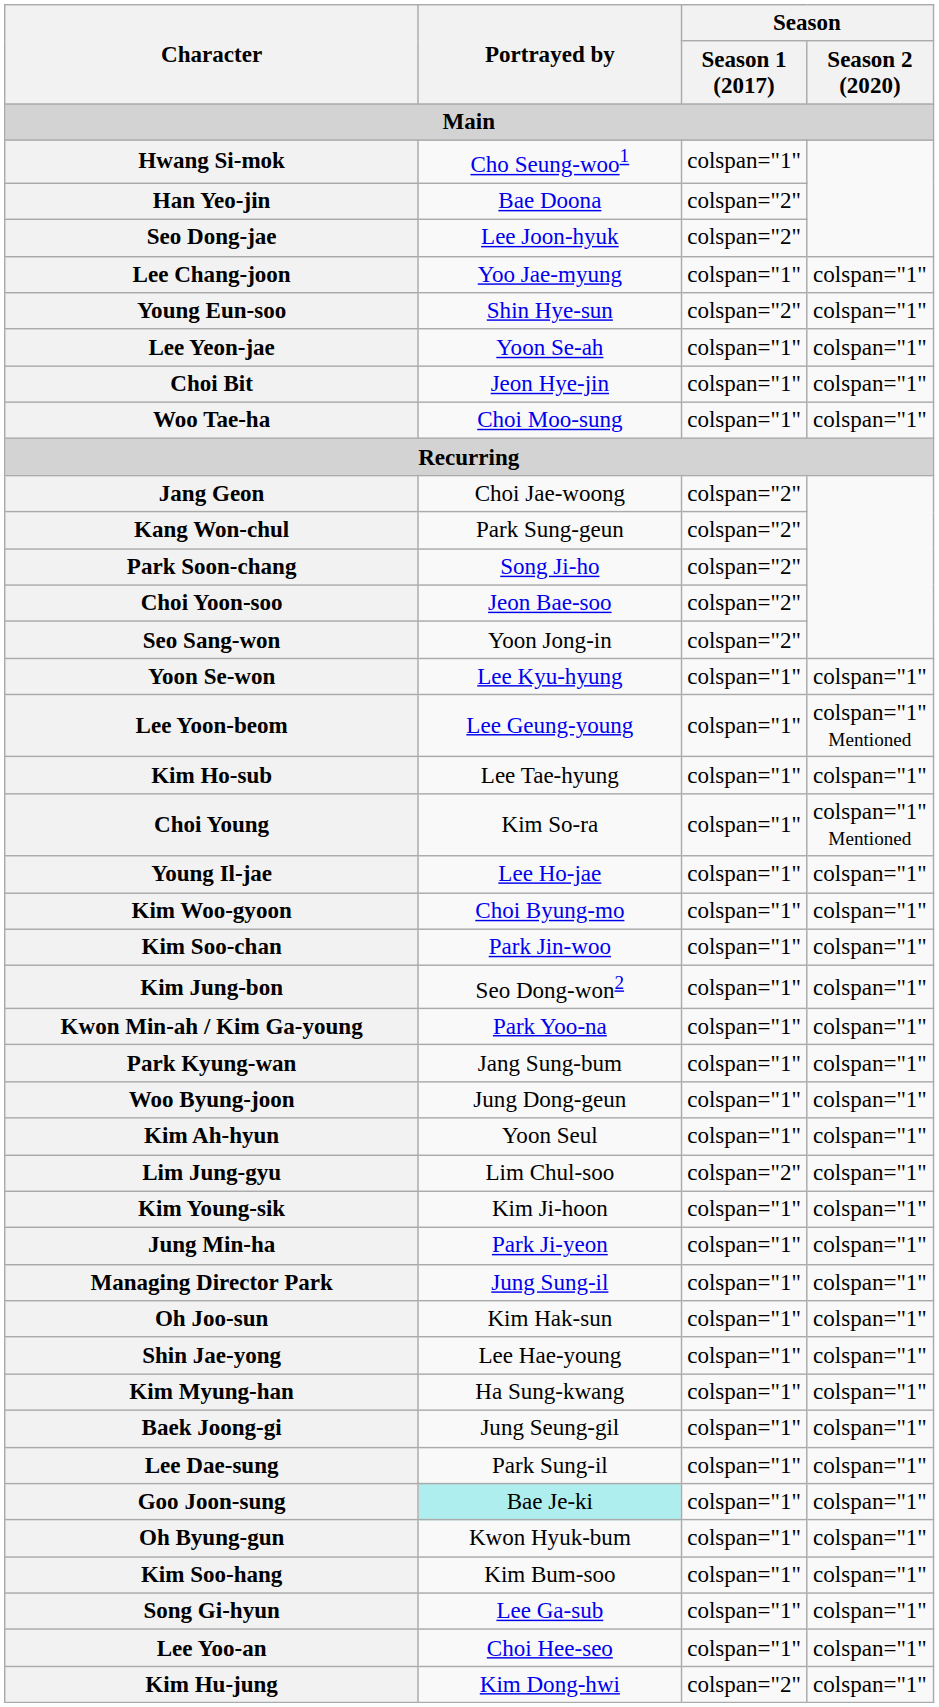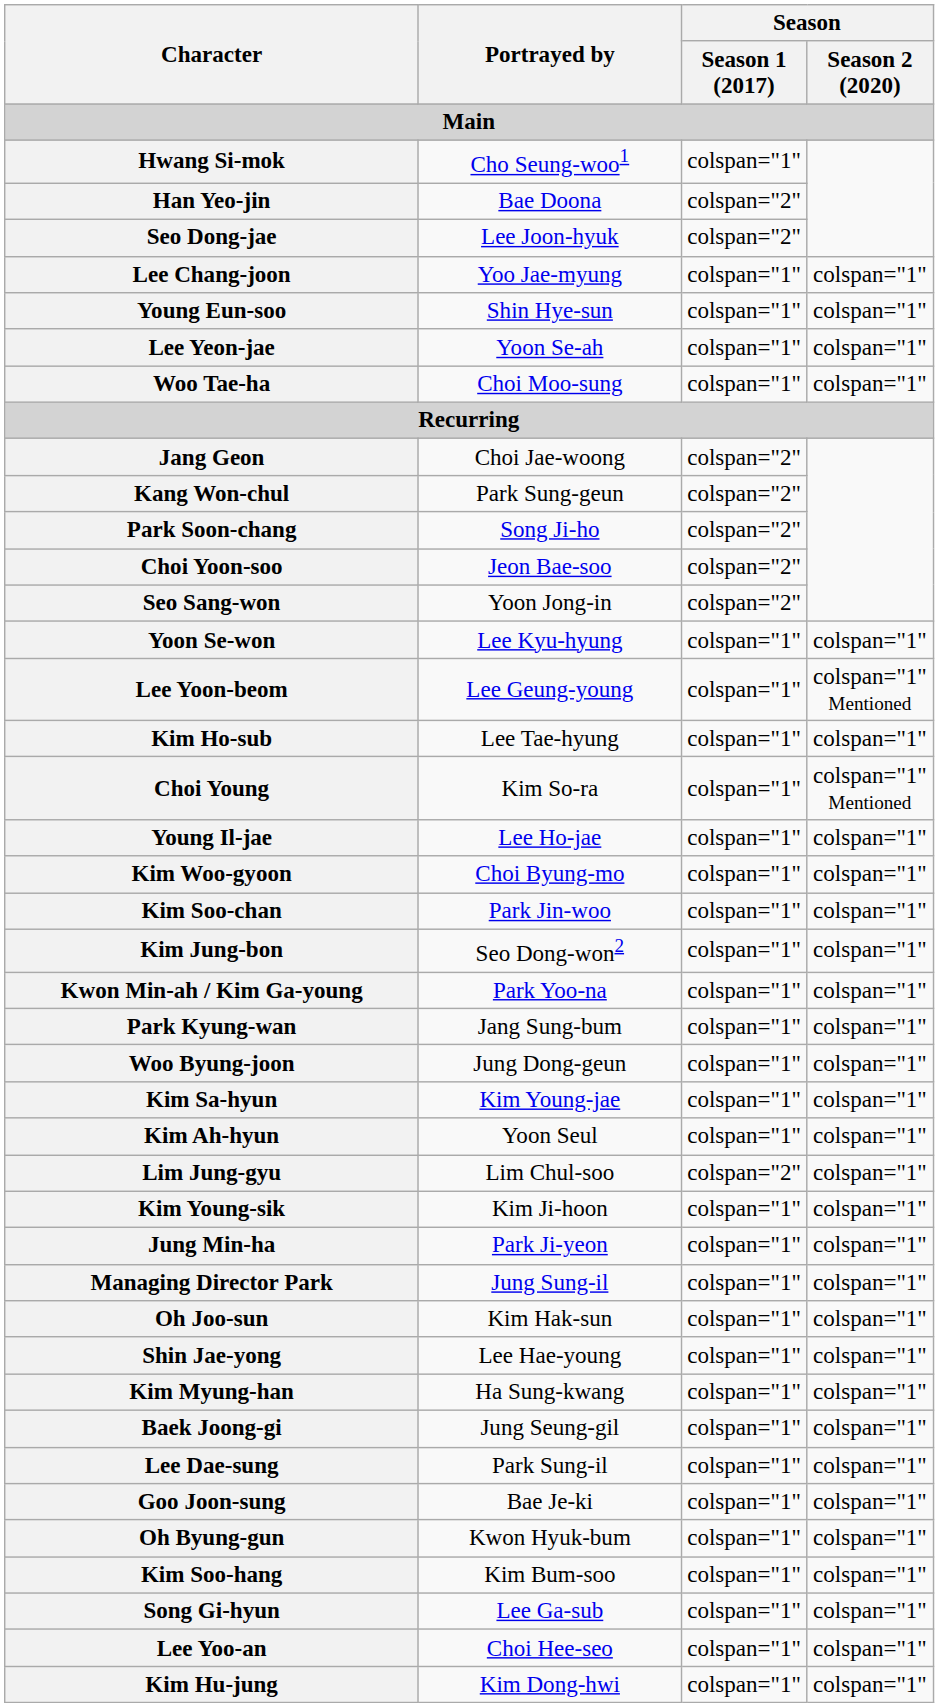(744, 310) colspan="2" -> (744, 310) colspan="1"
- row: (212, 383)
+ row: (212, 1099)
(550, 1501) paleturquoise background -> (550, 1501) no background
(744, 1684) colspan="2" -> (744, 1684) colspan="1"
